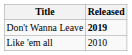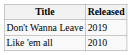(97, 27) bold -> (97, 27) normal
